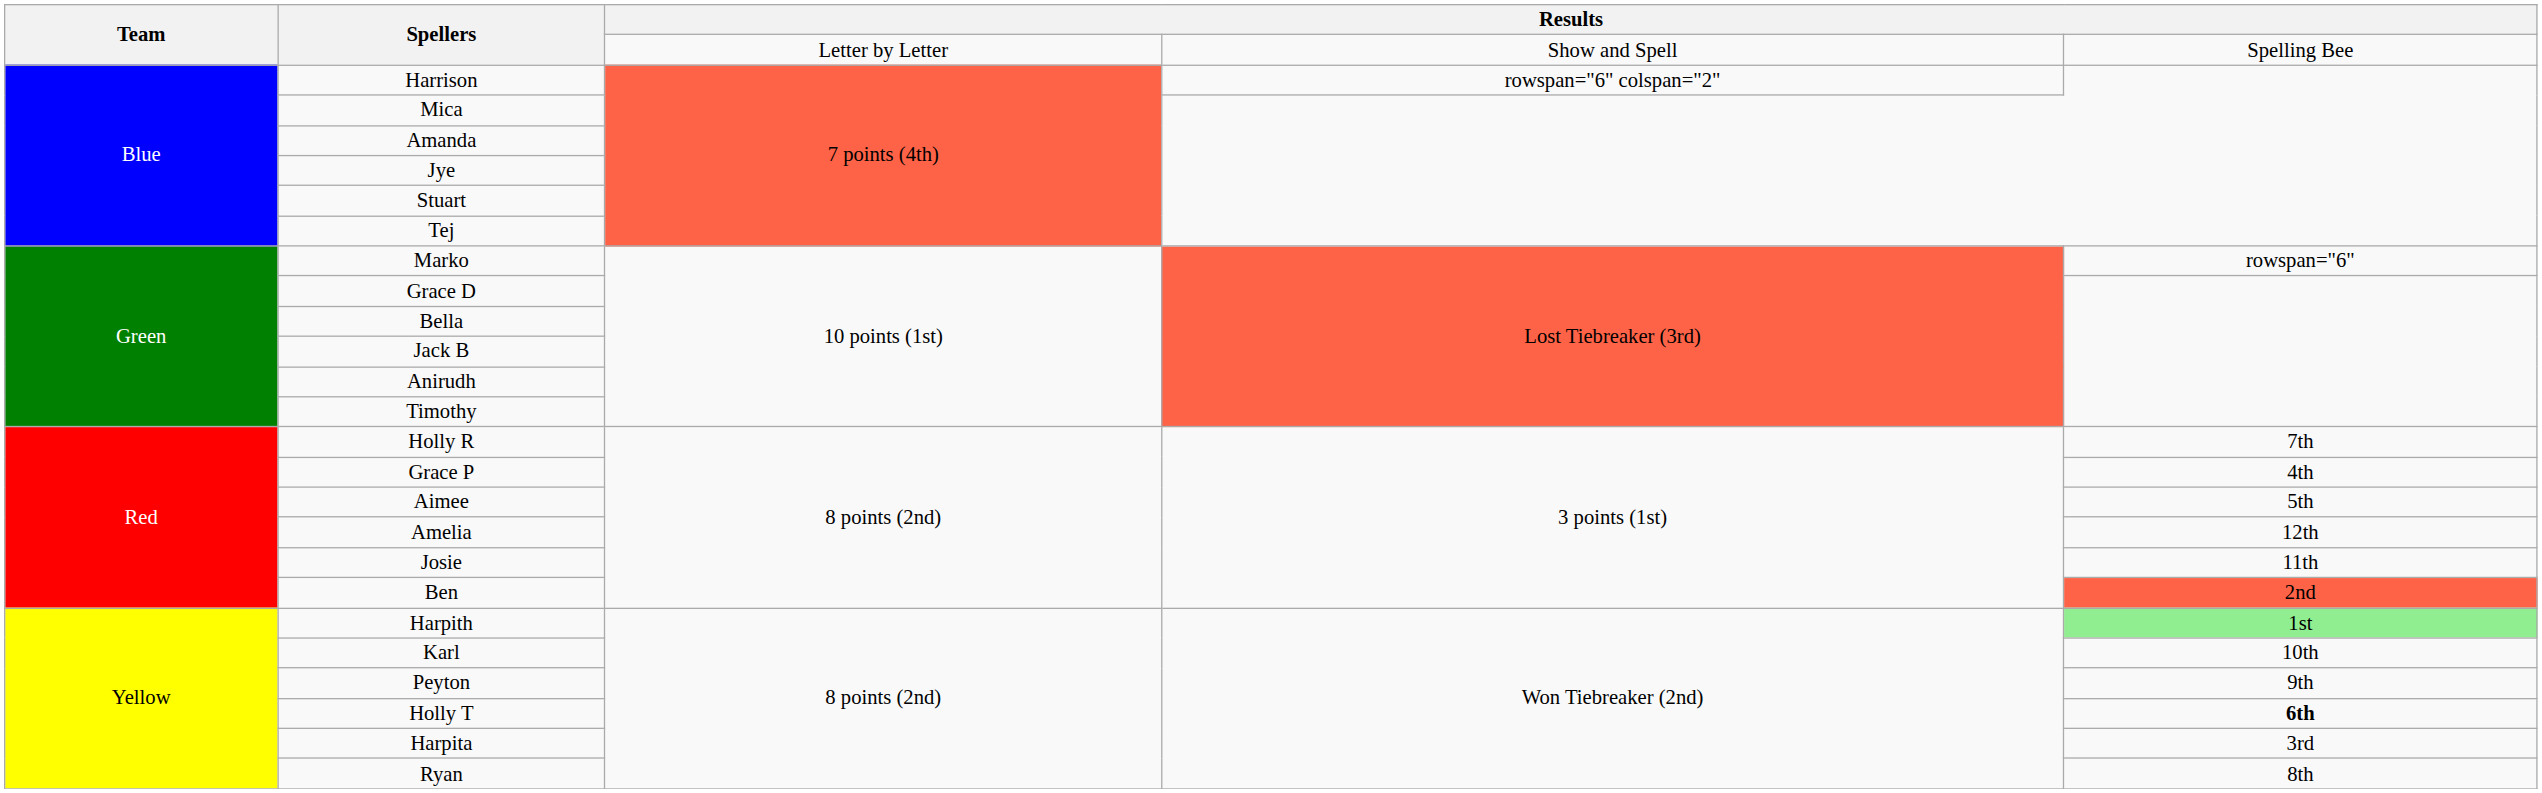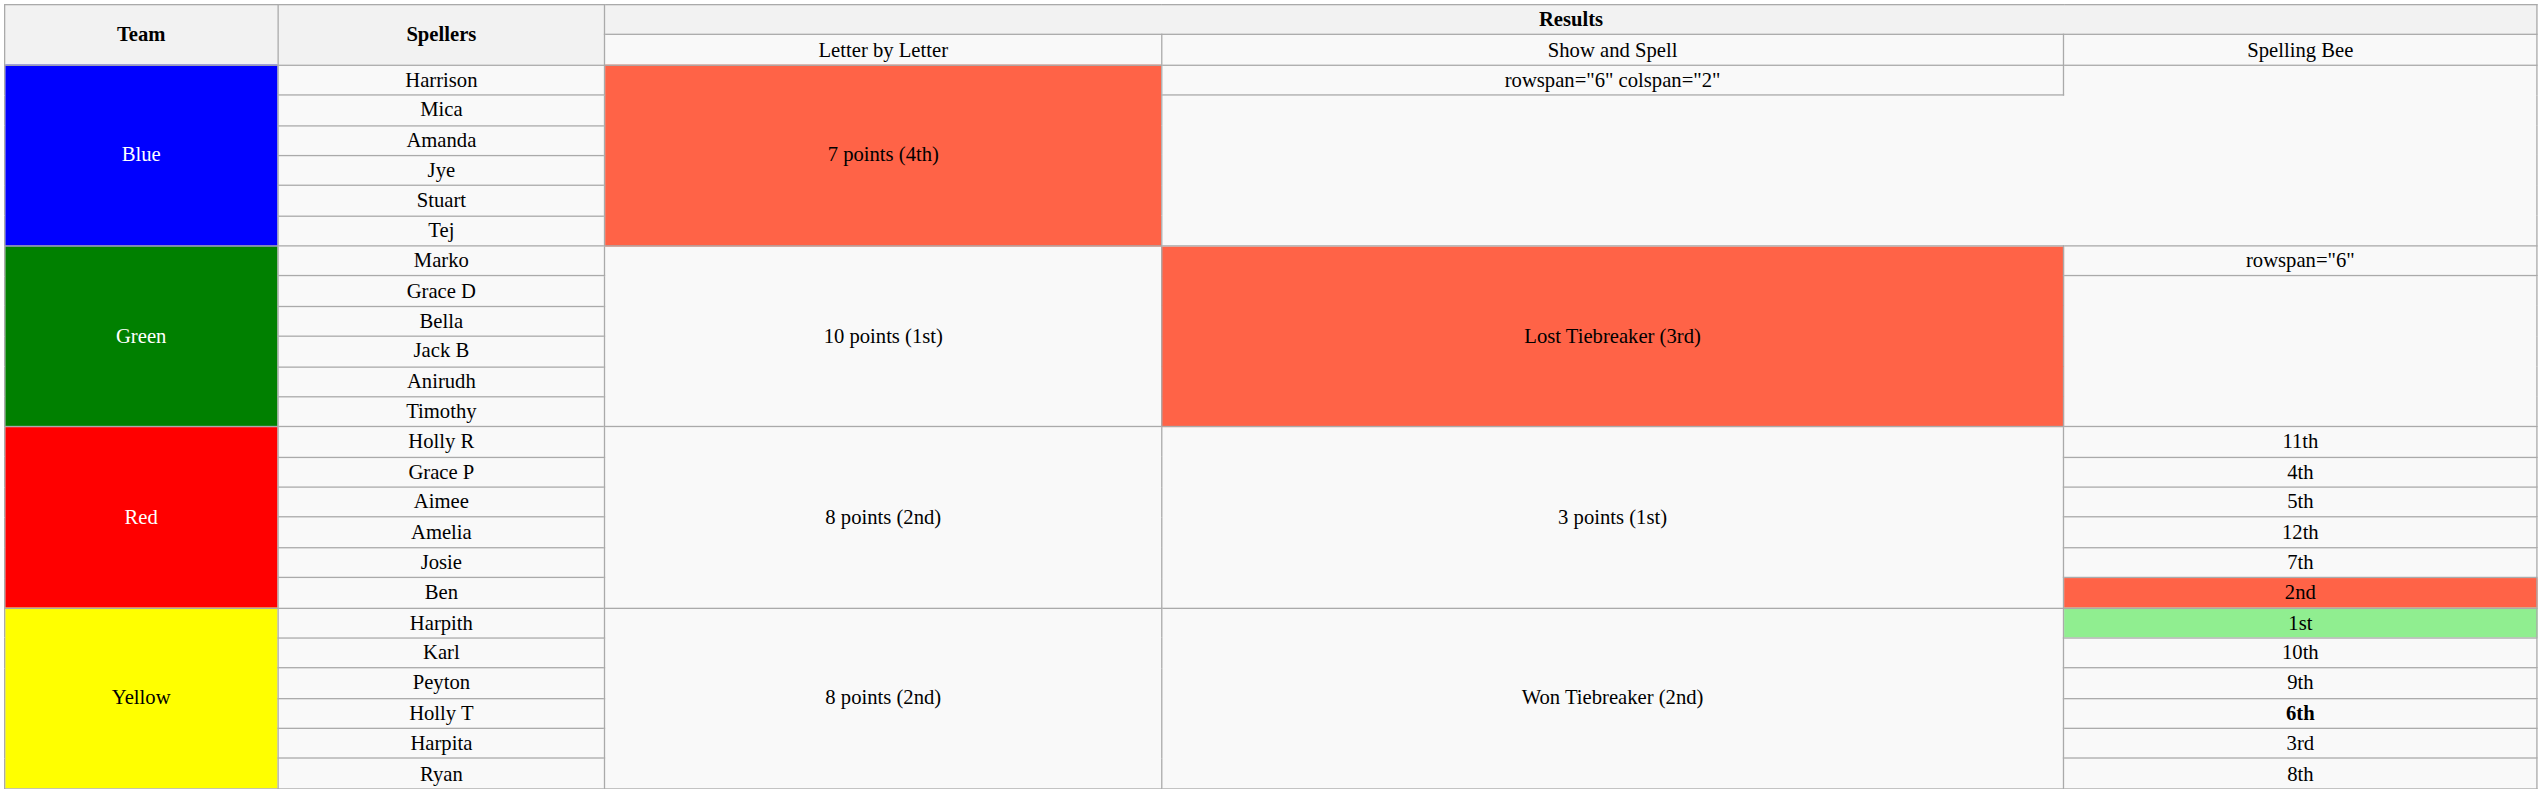(2300, 441) 7th -> (2300, 441) 11th
(2300, 562) 11th -> (2300, 562) 7th
